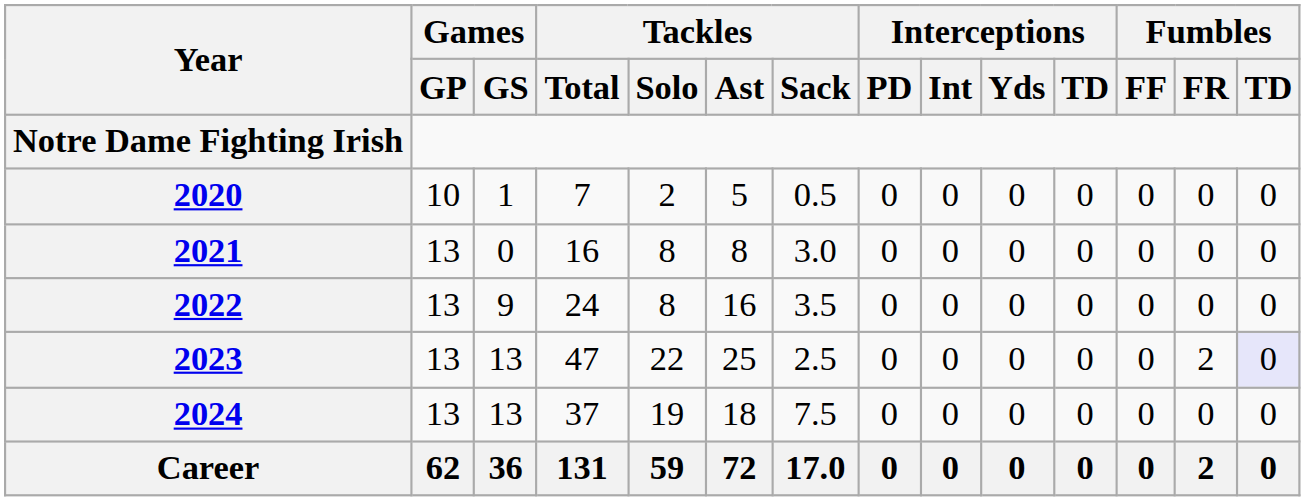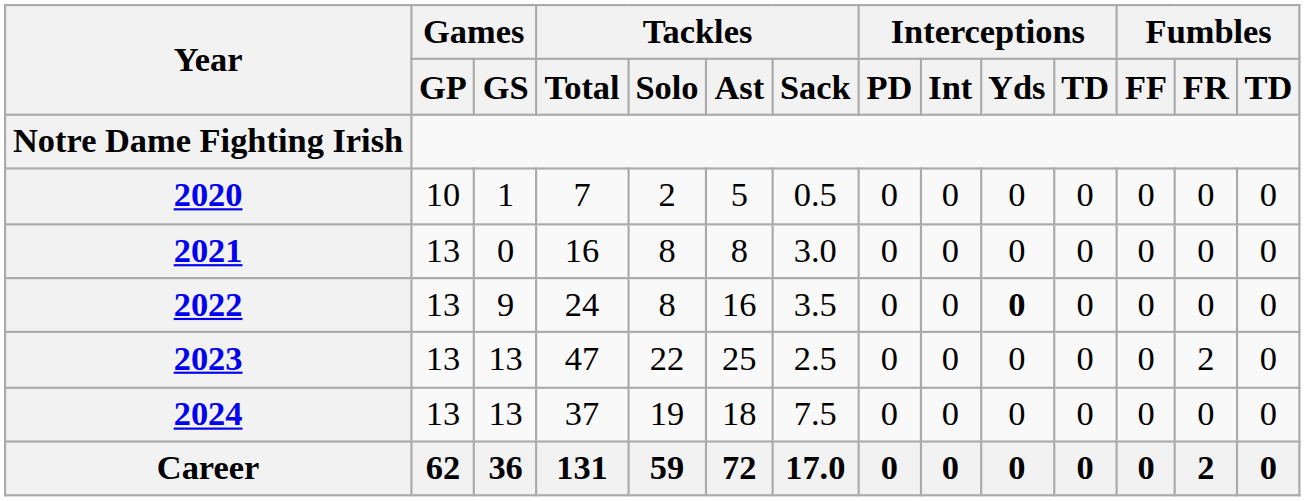(1017, 304) normal -> (1017, 304) bold
(1268, 359) lavender background -> (1268, 359) no background
